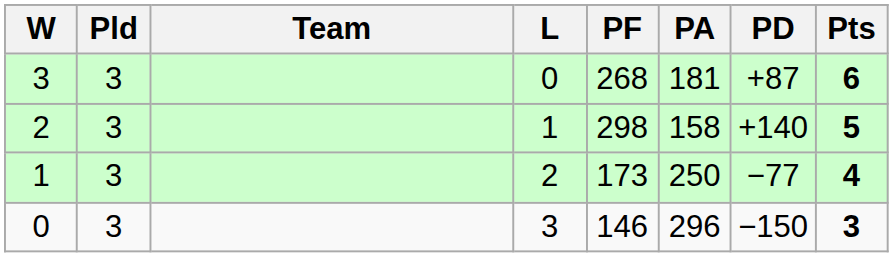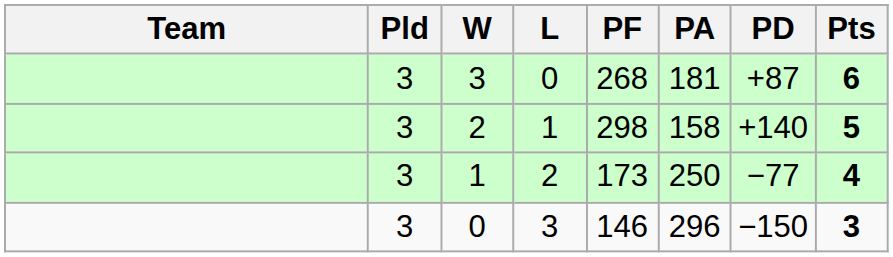columns swapped: (332, 29) <-> (41, 29)
